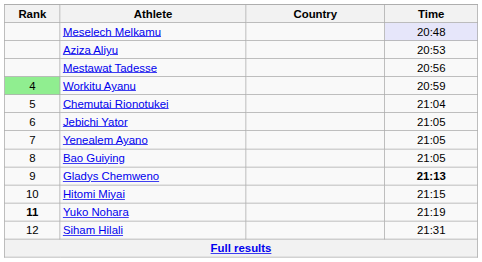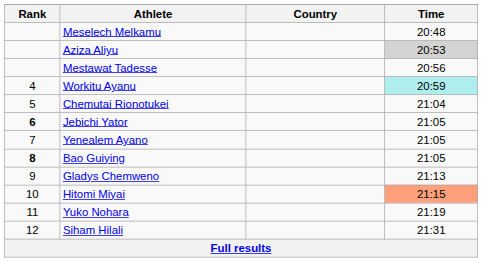(431, 32) lavender background -> (431, 32) no background
(431, 50) no background -> (431, 50) lightgrey background
(32, 86) lightgreen background -> (32, 86) no background
(431, 86) no background -> (431, 86) paleturquoise background
(32, 122) normal -> (32, 122) bold
(32, 158) normal -> (32, 158) bold
(431, 176) bold -> (431, 176) normal
(431, 194) no background -> (431, 194) lightsalmon background
(32, 212) bold -> (32, 212) normal
